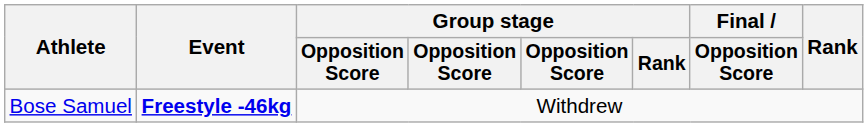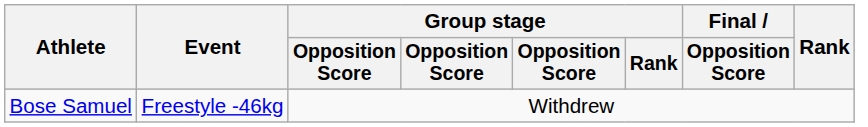(217, 106) bold -> (213, 106) normal
